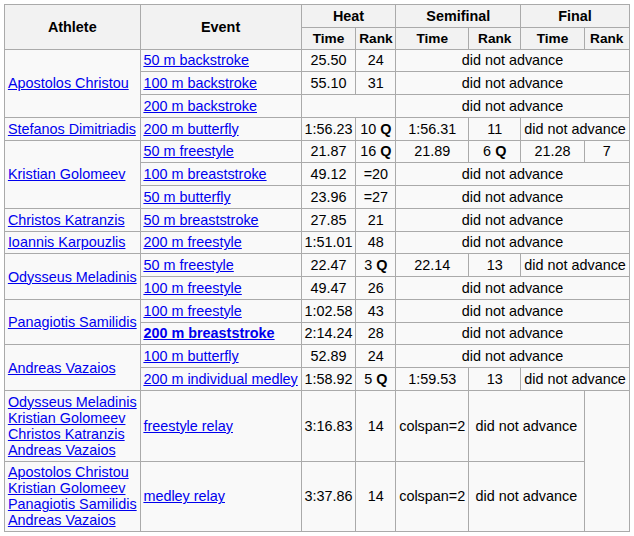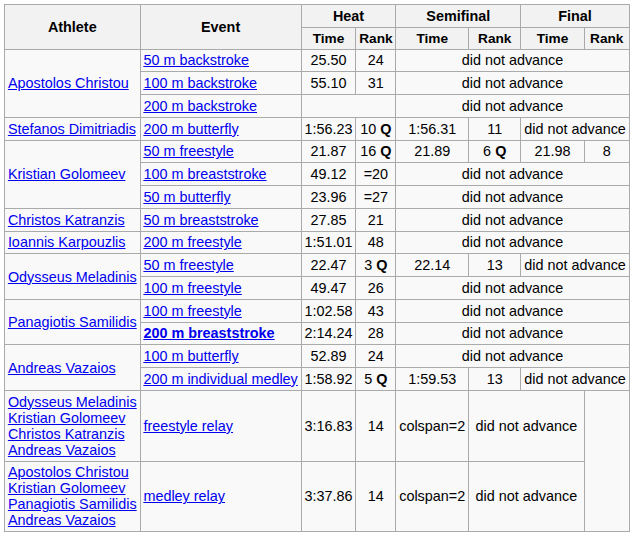(553, 151) 21.28 -> (553, 151) 21.98
(607, 151) 7 -> (607, 151) 8
